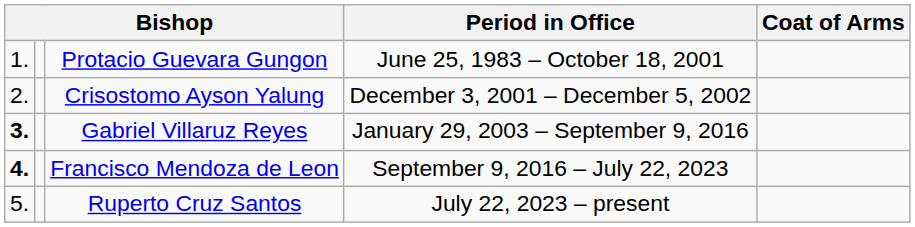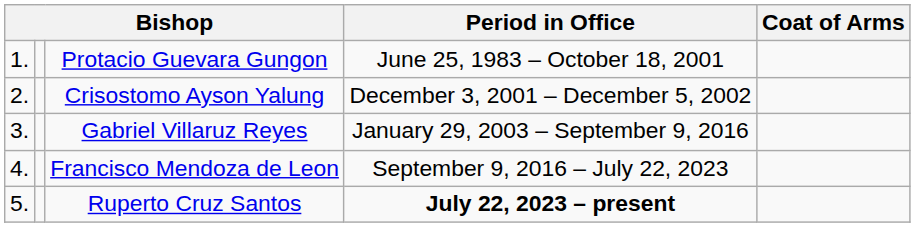(20, 131) bold -> (20, 131) normal
(20, 167) bold -> (20, 167) normal
(550, 204) normal -> (550, 204) bold
